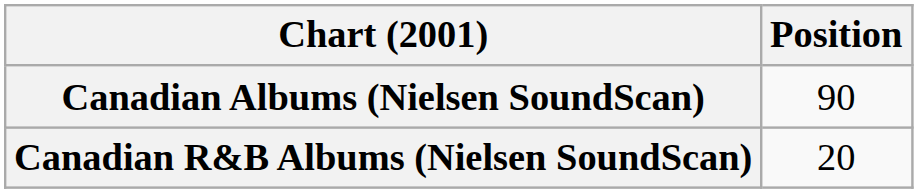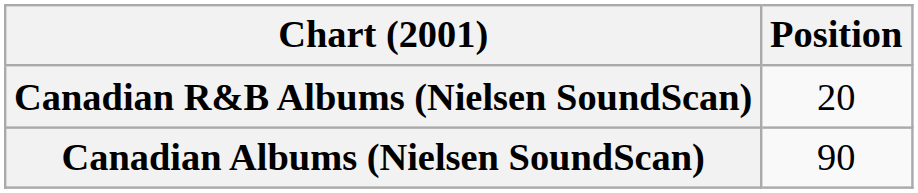rows swapped: (383, 95) <-> (383, 156)
